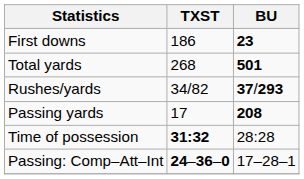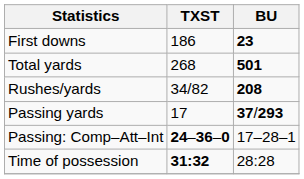(260, 89) 37/293 -> (249, 89) 208
(249, 113) 208 -> (260, 113) 37/293
rows swapped: (86, 161) <-> (73, 137)
